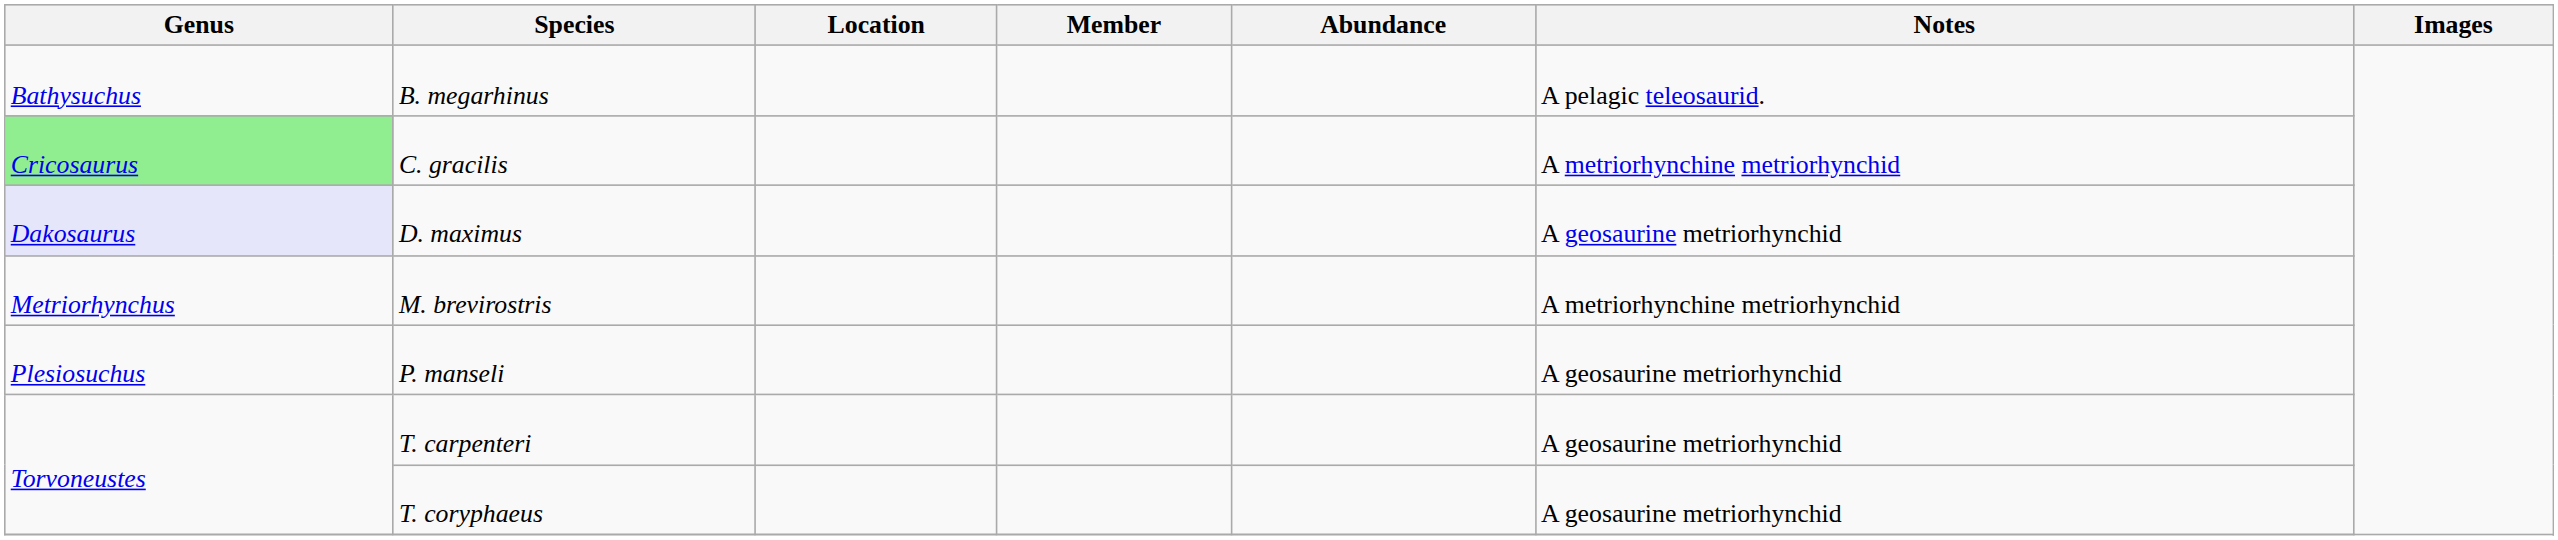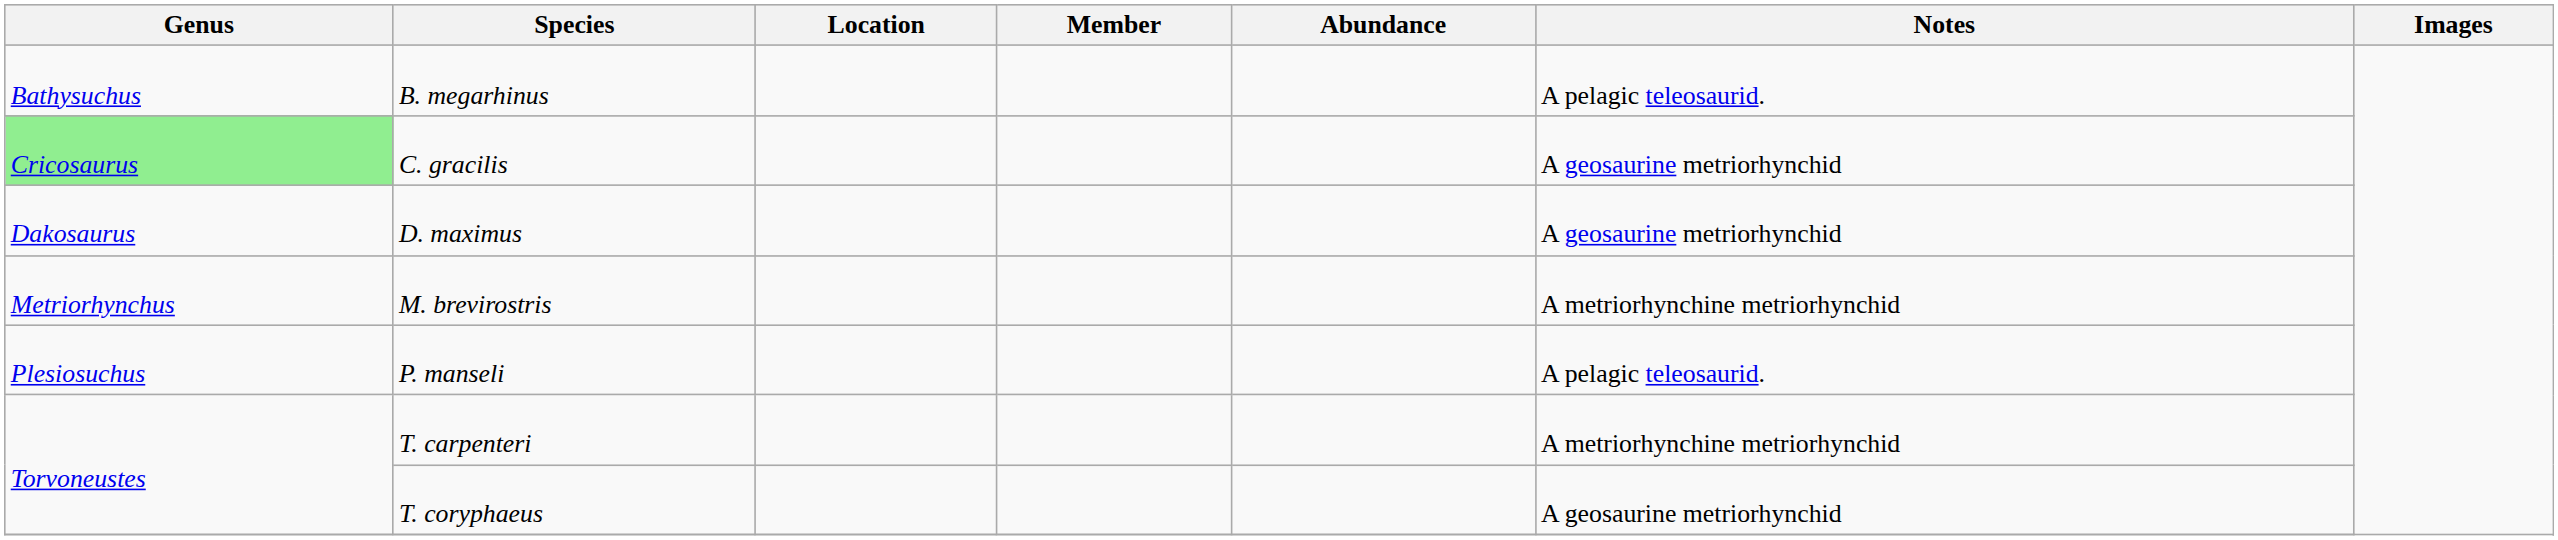(1721, 164) A metriorhynchine metriorhynchid -> (1691, 164) A geosaurine metriorhynchid
(73, 234) lavender background -> (73, 234) no background
(1691, 374) A geosaurine metriorhynchid -> (1653, 374) A pelagic teleosaurid.
(1691, 443) A geosaurine metriorhynchid -> (1721, 443) A metriorhynchine metriorhynchid
